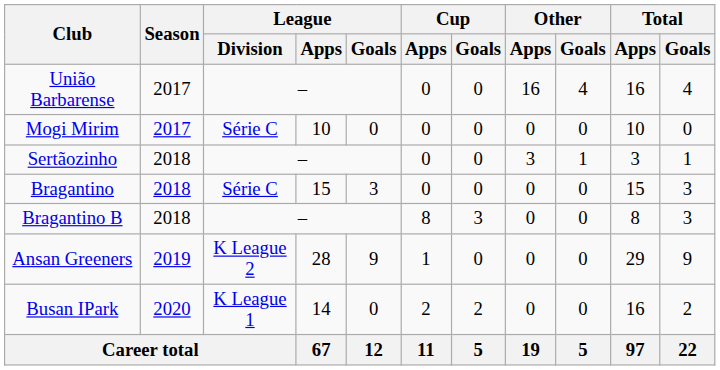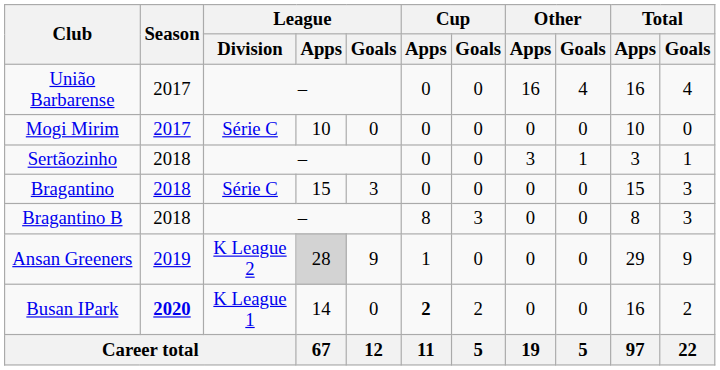(321, 258) no background -> (321, 258) lightgrey background
(172, 309) normal -> (172, 309) bold
(426, 309) normal -> (426, 309) bold
